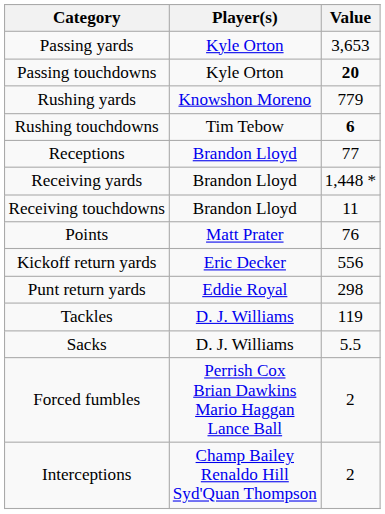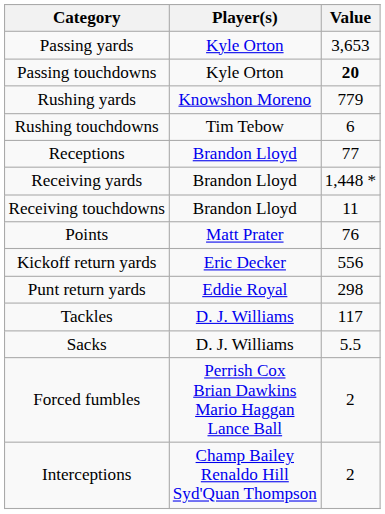(350, 126) bold -> (350, 126) normal
(350, 316) 119 -> (350, 316) 117
